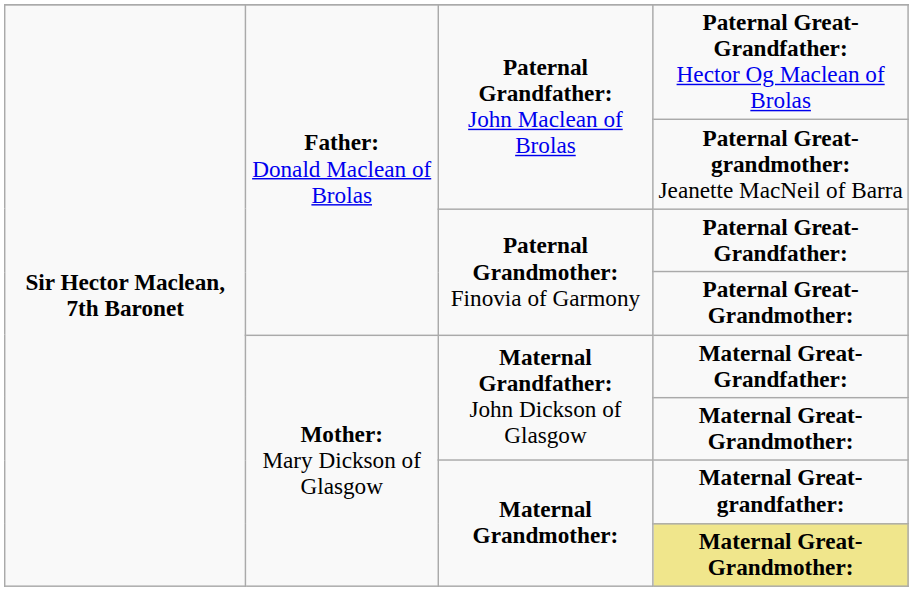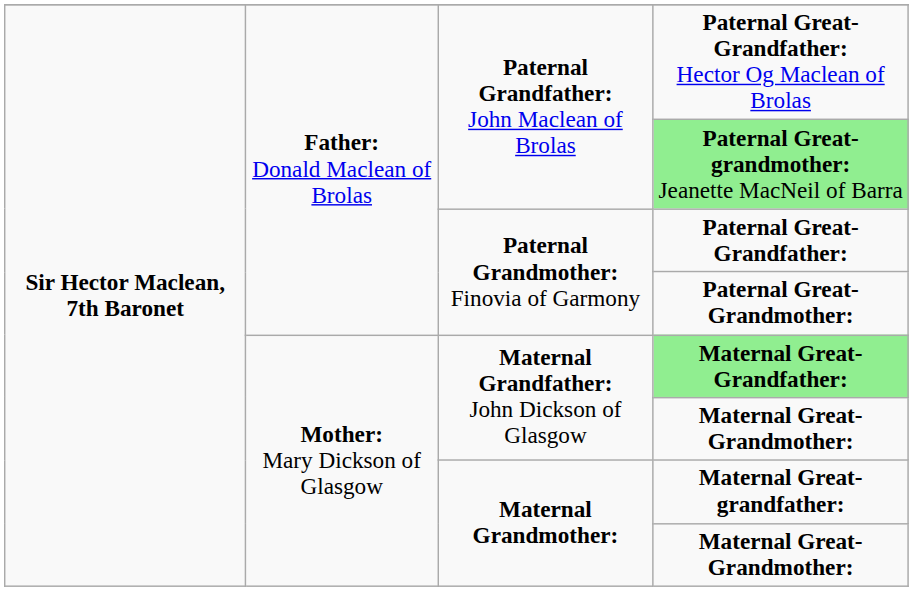(781, 164) no background -> (781, 164) lightgreen background
(781, 365) no background -> (781, 365) lightgreen background
(781, 554) khaki background -> (781, 554) no background
